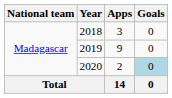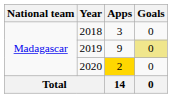(151, 48) no background -> (151, 48) khaki background
(120, 66) no background -> (120, 66) gold background
(151, 66) lightblue background -> (151, 66) no background
